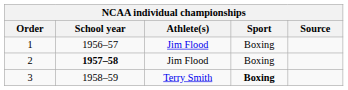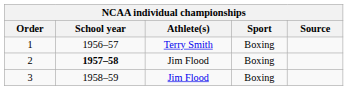(188, 45) Jim Flood -> (188, 45) Terry Smith
(188, 77) Terry Smith -> (188, 77) Jim Flood
(259, 77) bold -> (259, 77) normal
